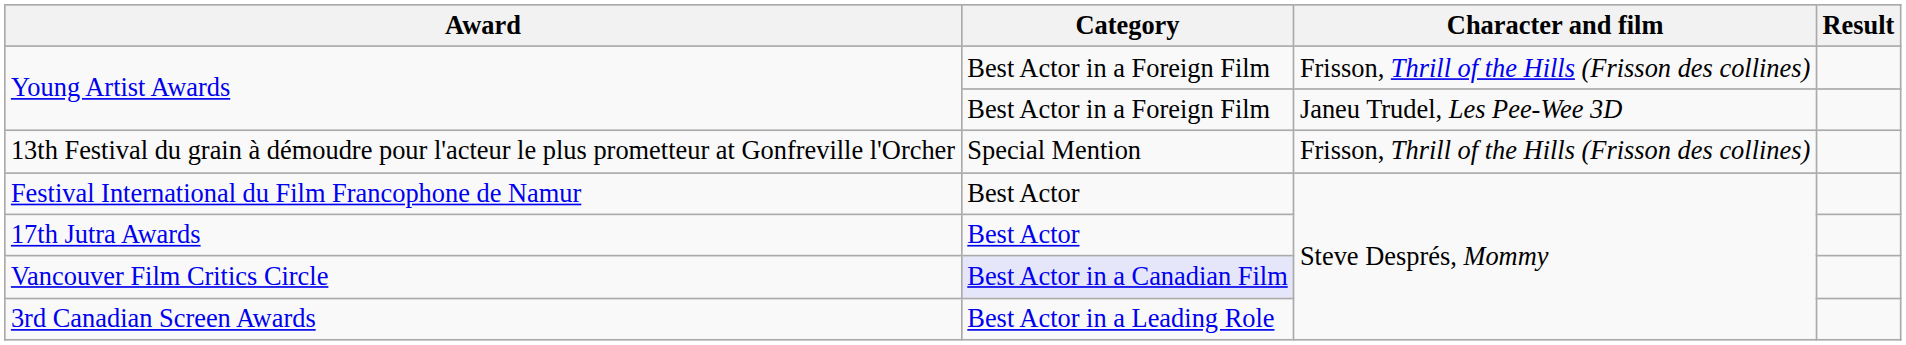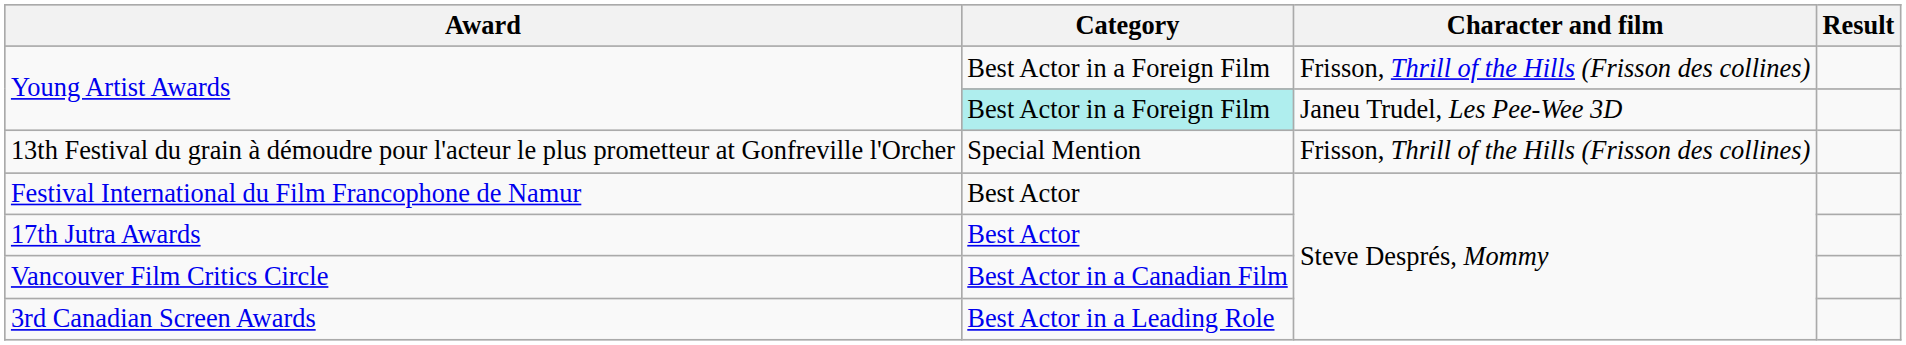(1119, 109) no background -> (1119, 109) paleturquoise background
(1128, 276) lavender background -> (1128, 276) no background
